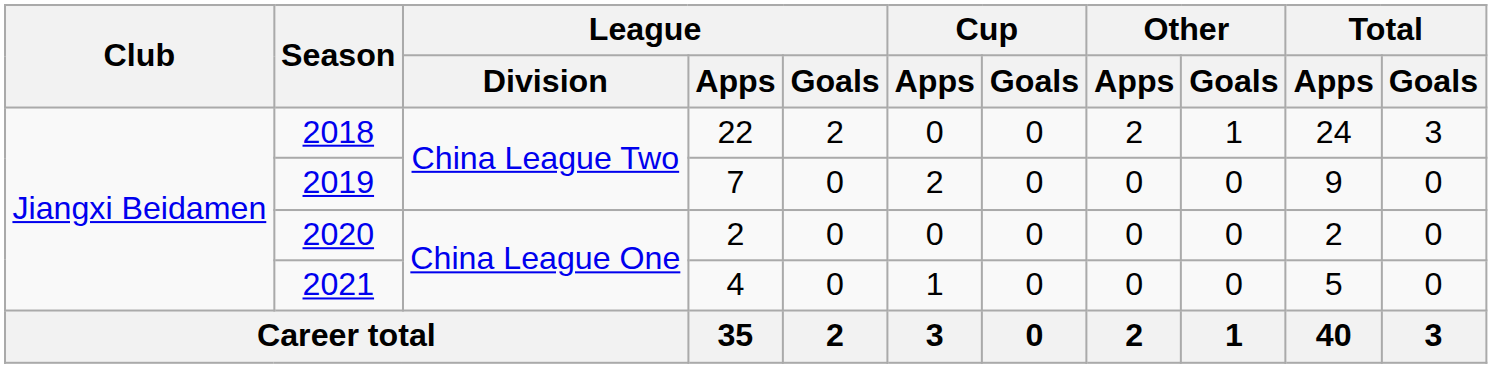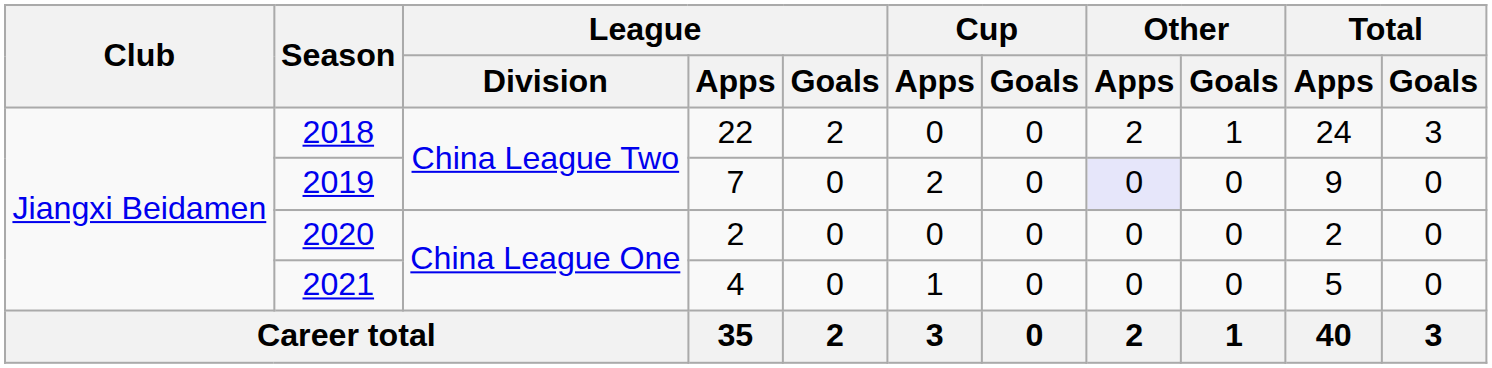(1134, 183) no background -> (1134, 183) lavender background
